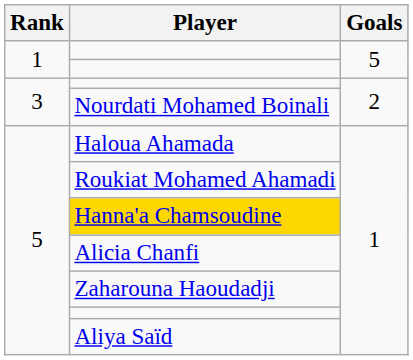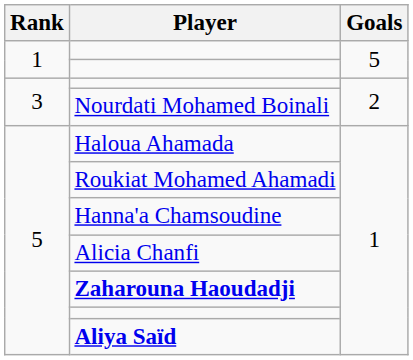(178, 216) gold background -> (178, 216) no background
(175, 289) normal -> (185, 289) bold
(123, 336) normal -> (125, 336) bold
